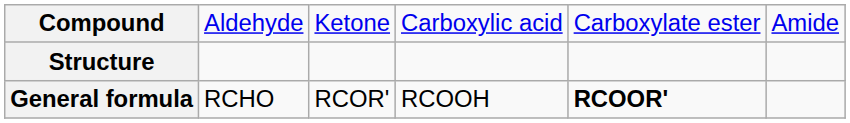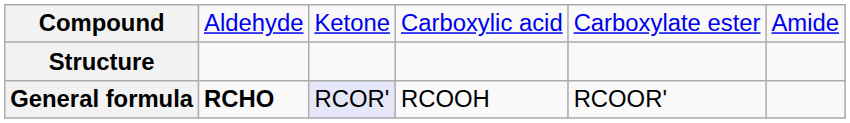(239, 99) normal -> (239, 99) bold
(352, 99) no background -> (352, 99) lavender background
(621, 99) bold -> (620, 99) normal
